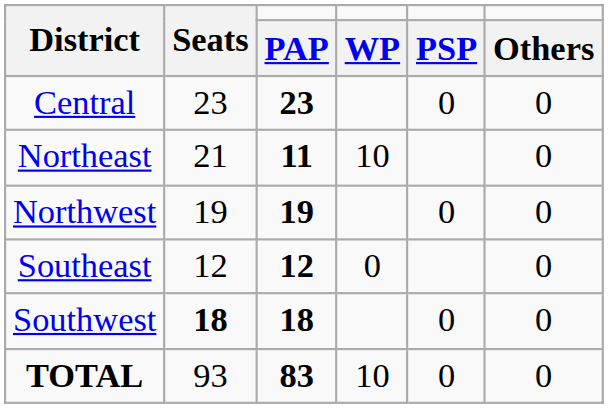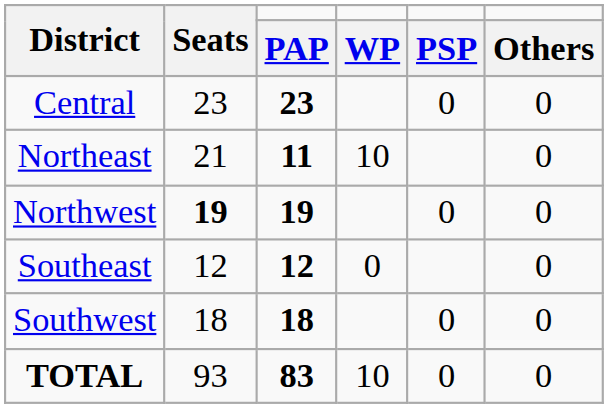(210, 211) normal -> (210, 211) bold
(210, 320) bold -> (210, 320) normal
